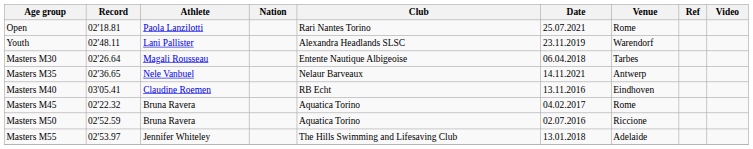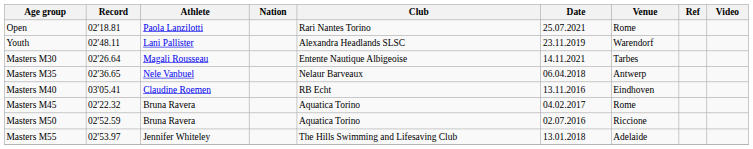(564, 59) 06.04.2018 -> (564, 59) 14.11.2021
(564, 74) 14.11.2021 -> (564, 74) 06.04.2018
